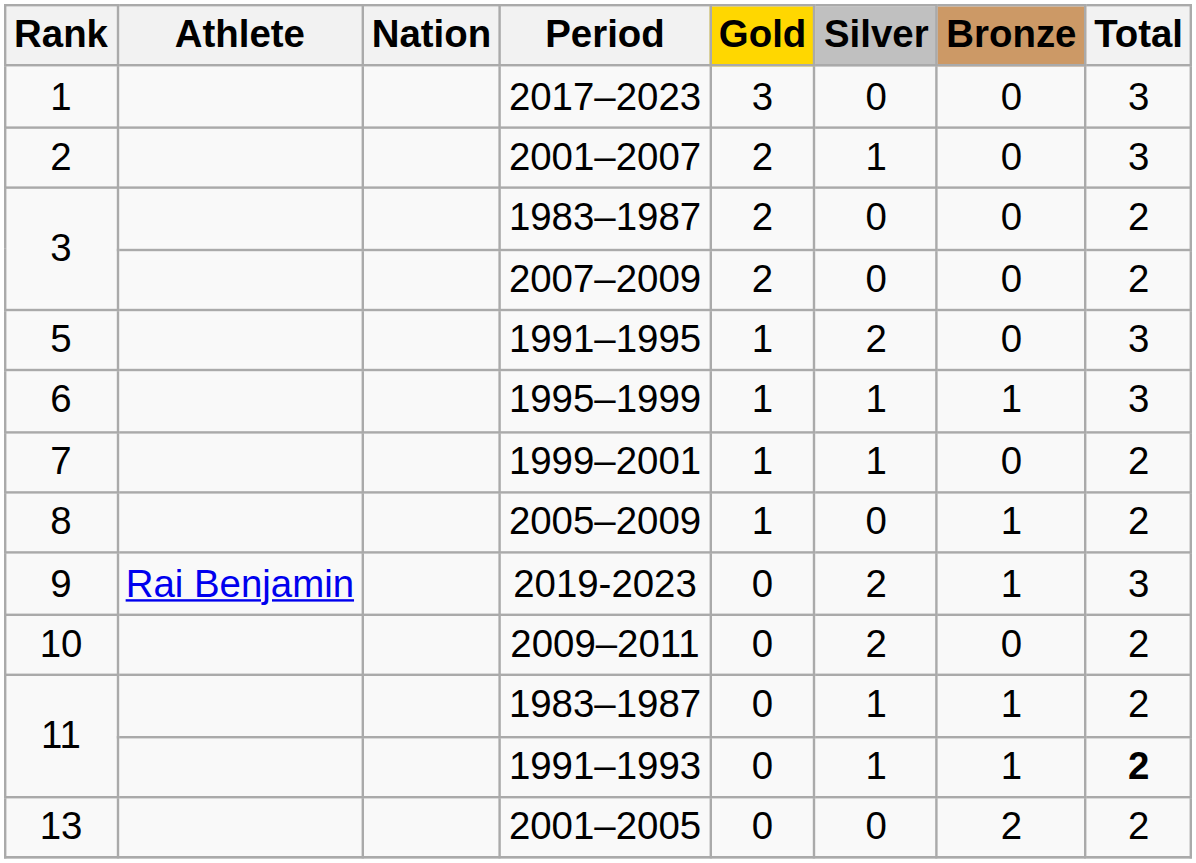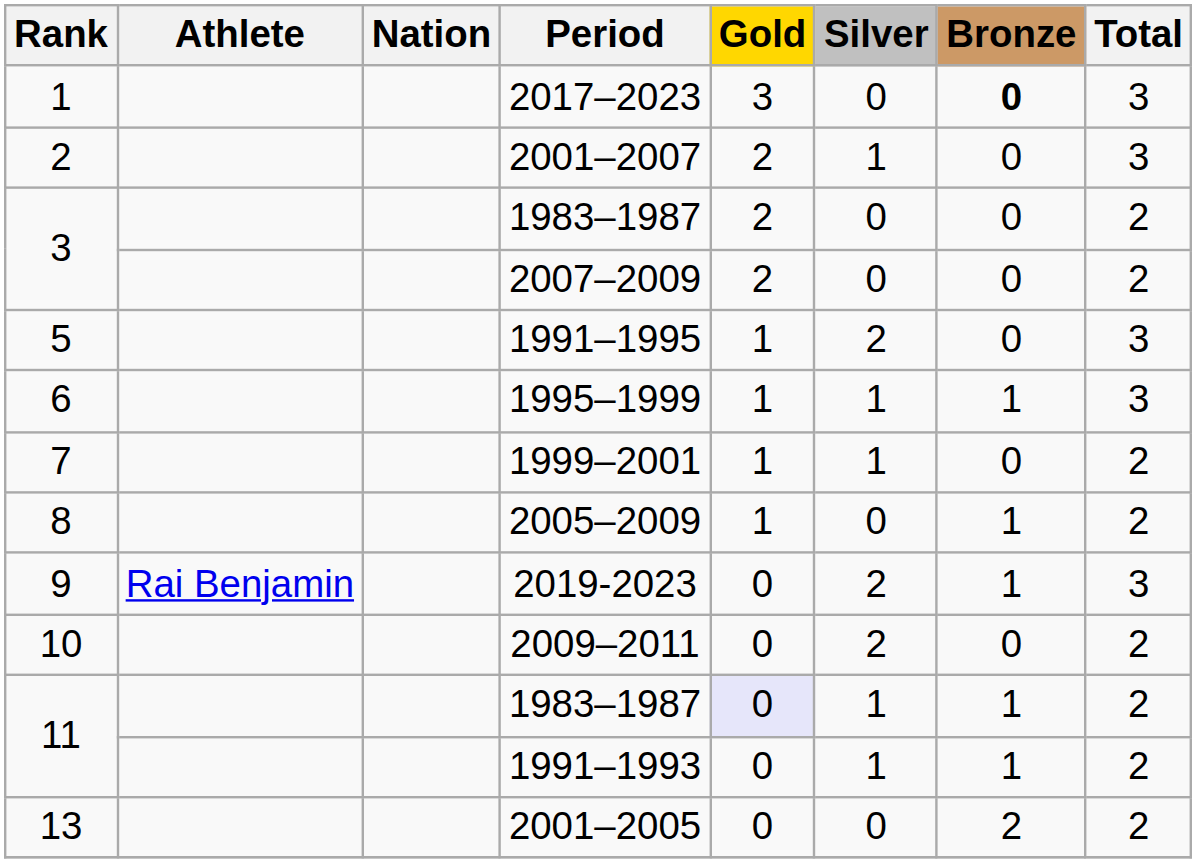(1011, 95) normal -> (1011, 95) bold
(763, 704) no background -> (763, 704) lavender background
(1139, 765) bold -> (1139, 765) normal
